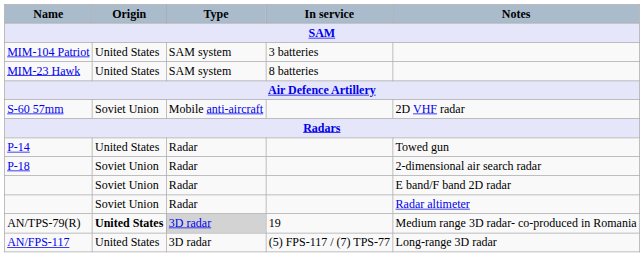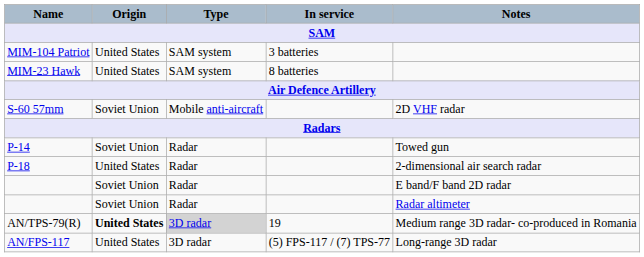(127, 147) United States -> (127, 147) Soviet Union
(127, 166) Soviet Union -> (127, 166) United States
